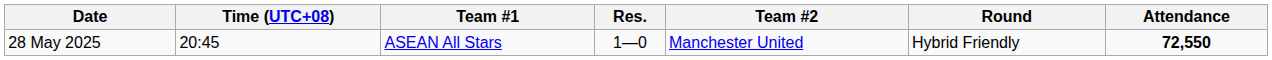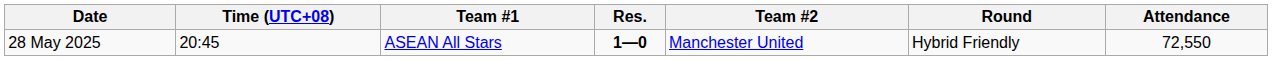(630, 42) normal -> (630, 42) bold
(1186, 42) bold -> (1186, 42) normal
